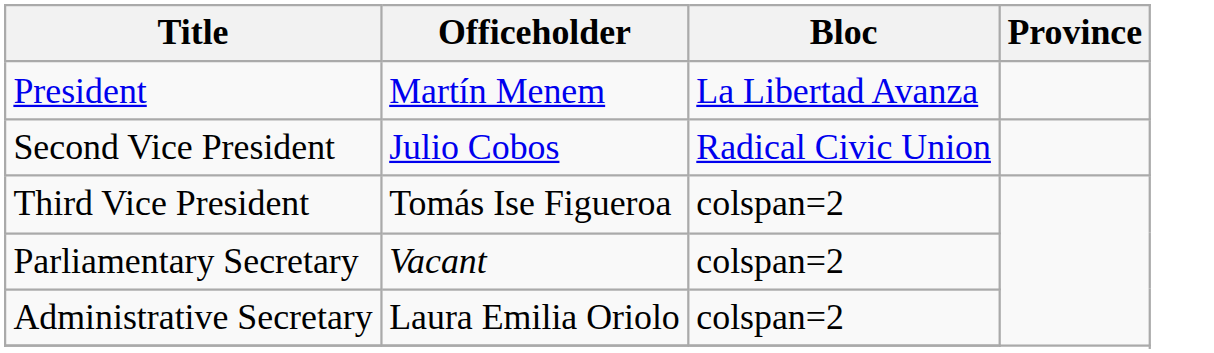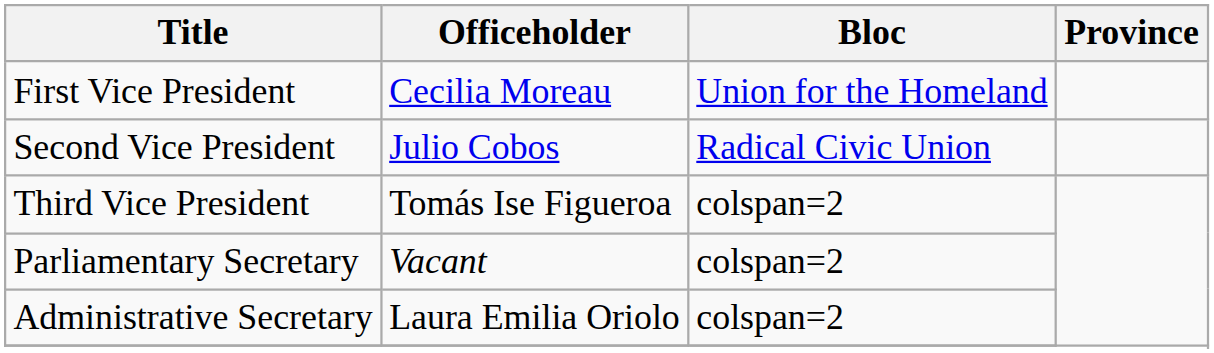- row: (80, 89)
+ row: (154, 89)
